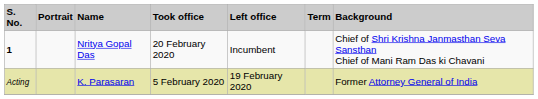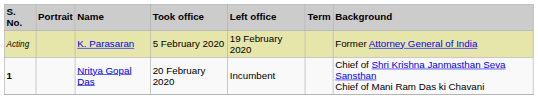rows swapped: (18, 82) <-> (9, 49)
